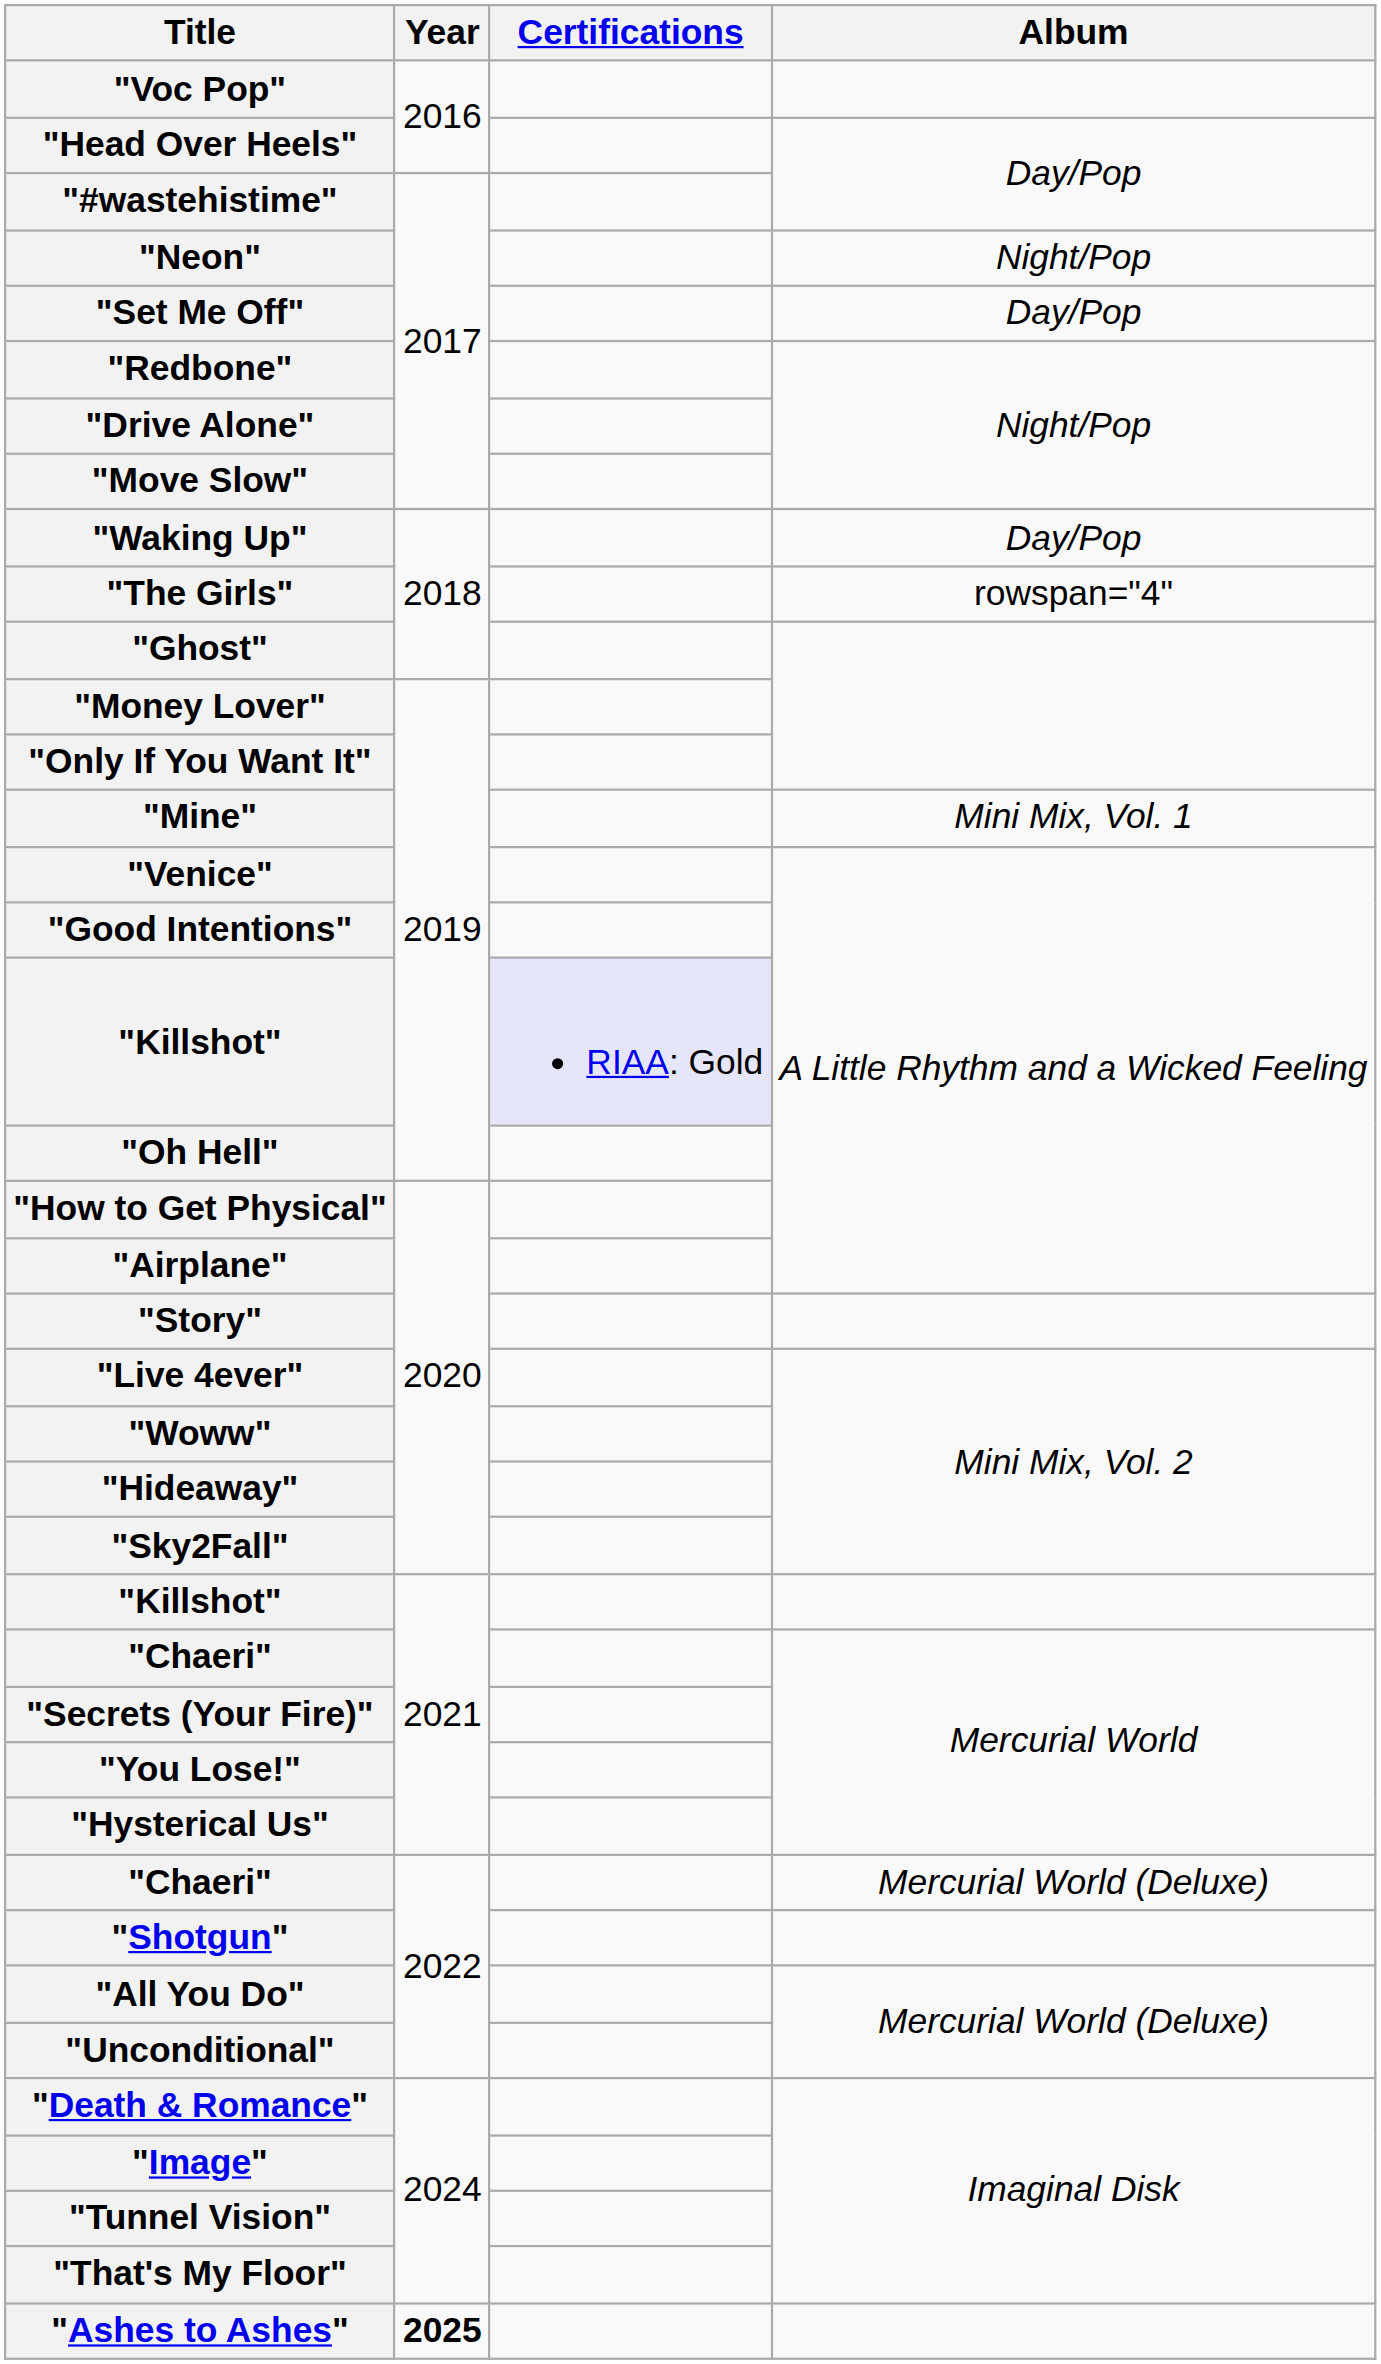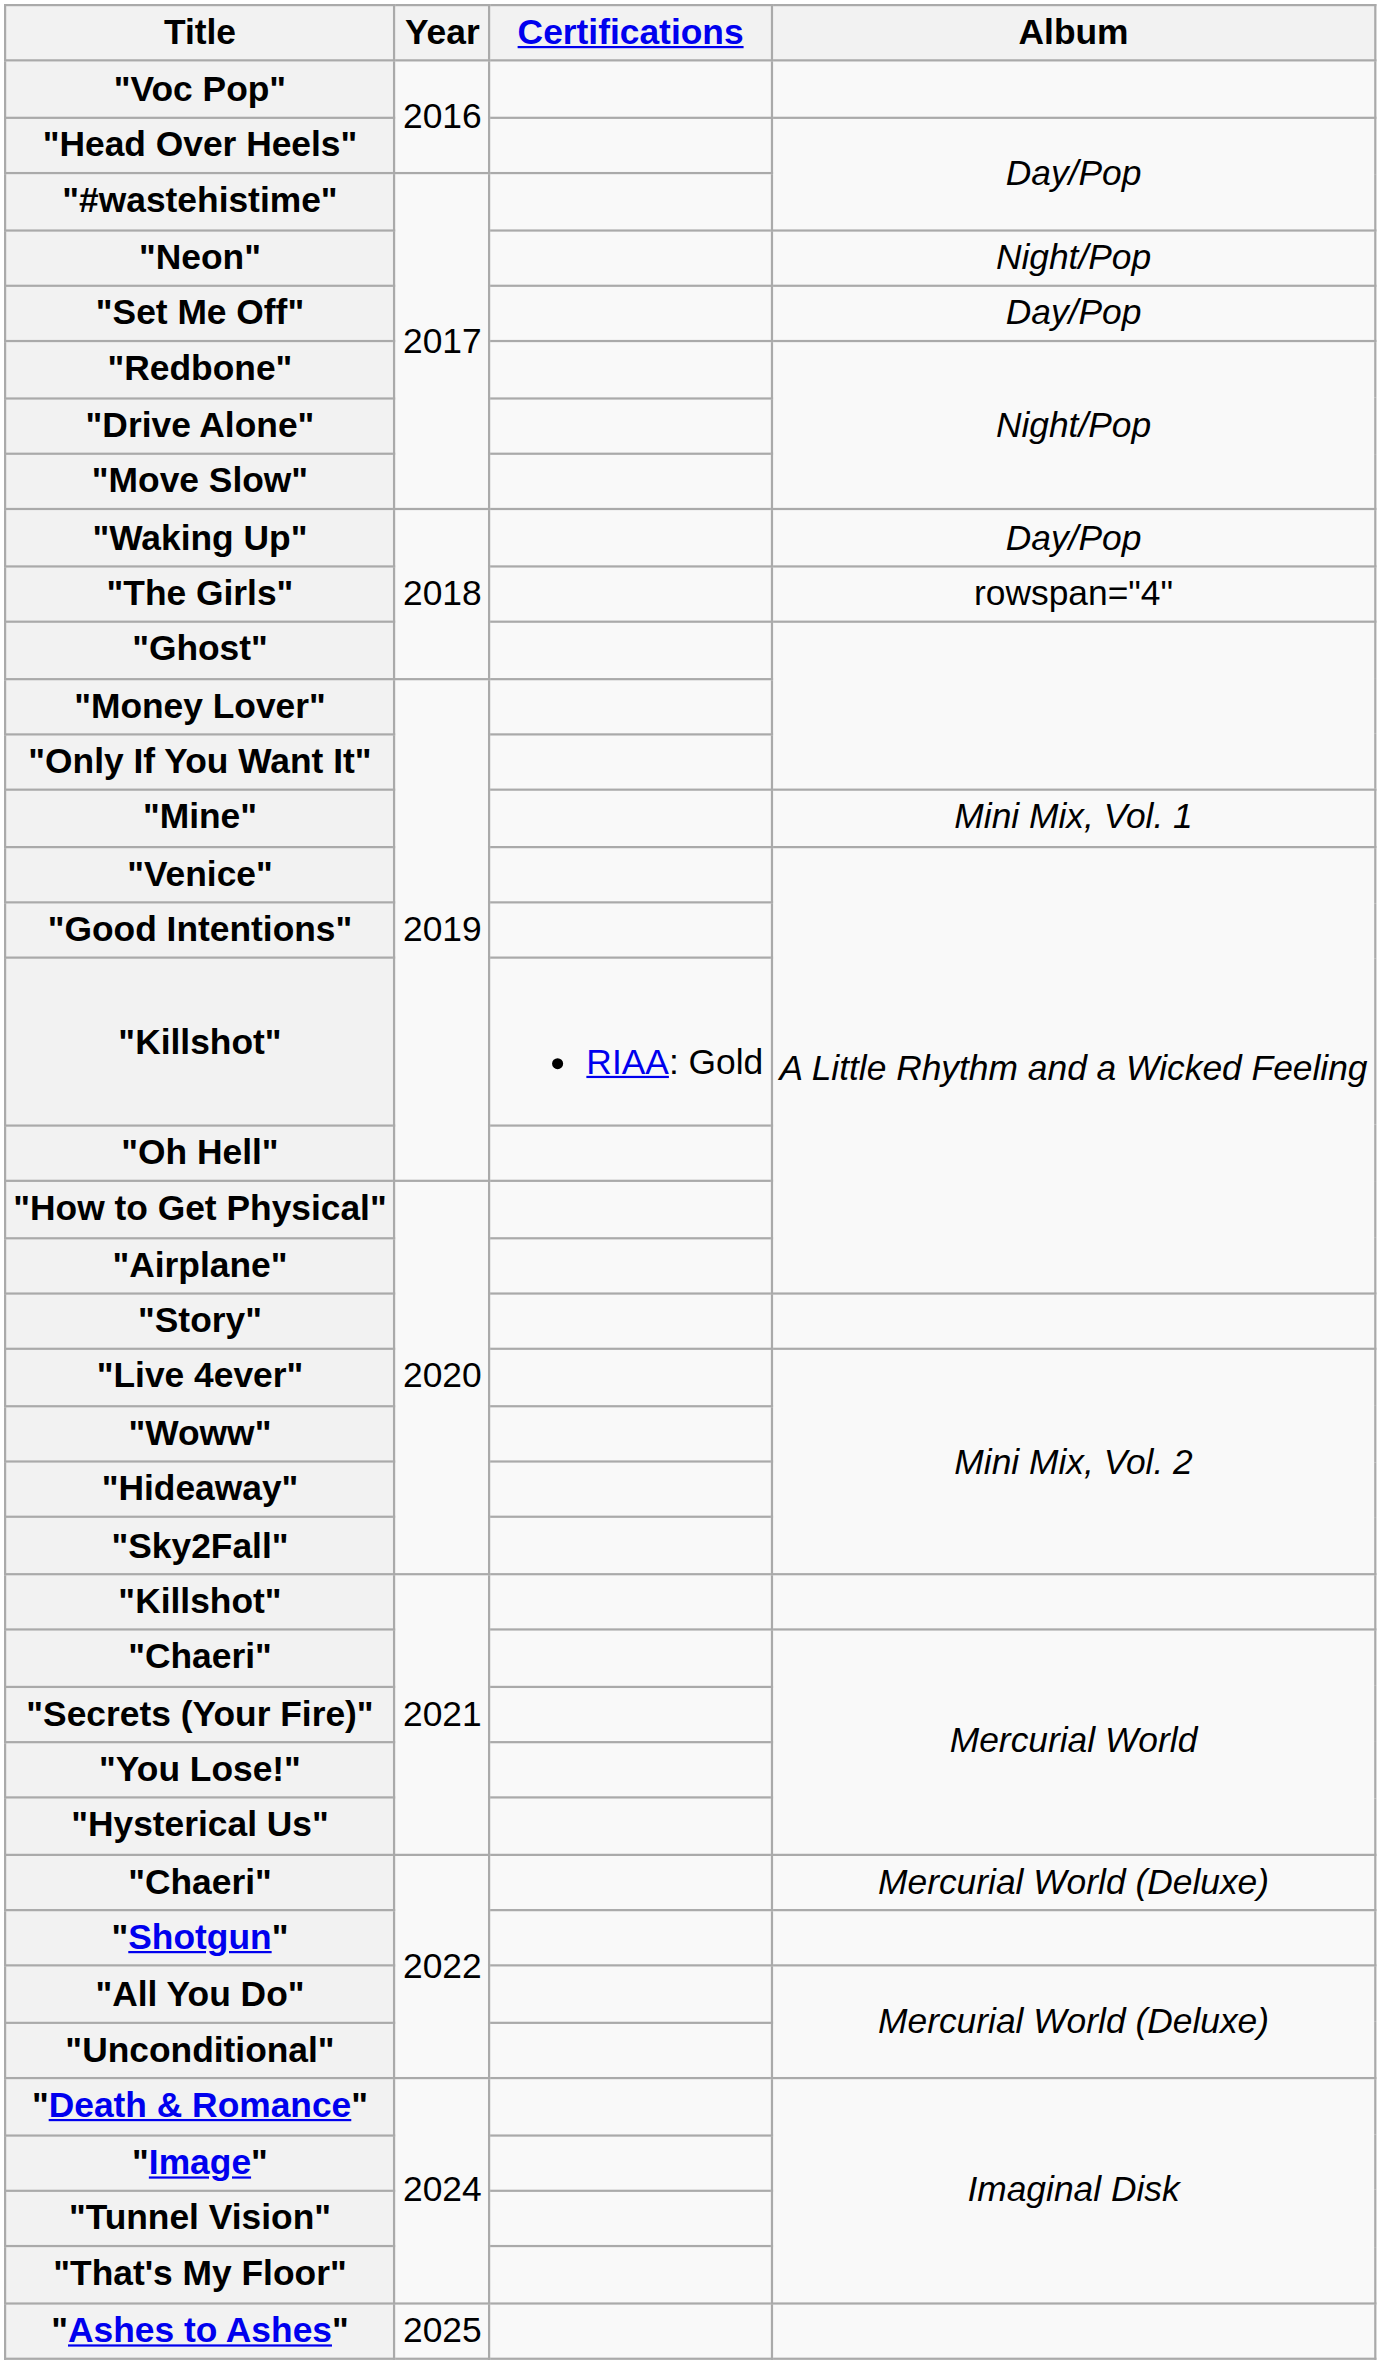(631, 1062) lavender background -> (631, 1062) no background
(442, 2330) bold -> (442, 2330) normal
